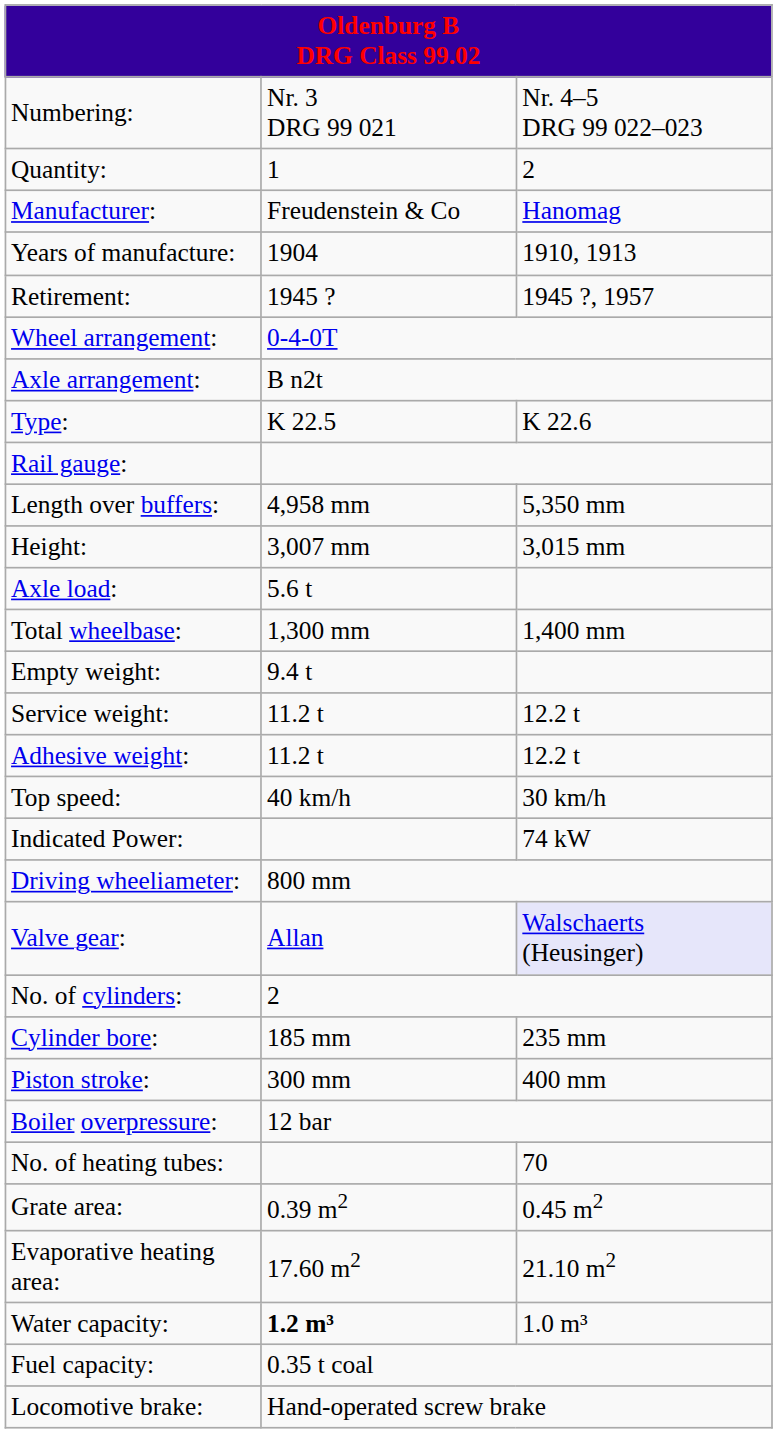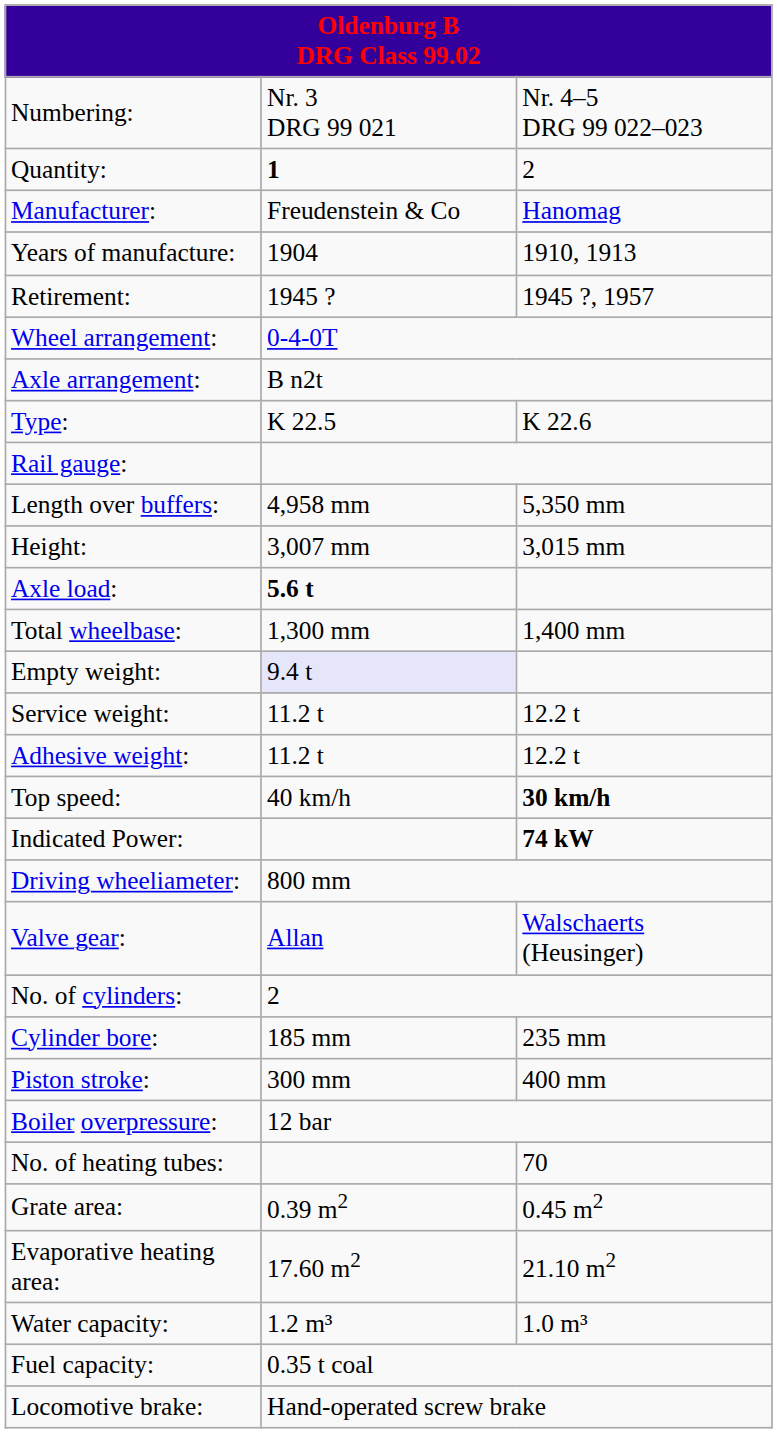(273, 169) normal -> (273, 169) bold
(290, 588) normal -> (290, 588) bold
(290, 671) no background -> (290, 671) lavender background
(564, 797) normal -> (566, 797) bold
(556, 839) normal -> (558, 839) bold
(583, 938) lavender background -> (583, 938) no background
(300, 1323) bold -> (300, 1323) normal
